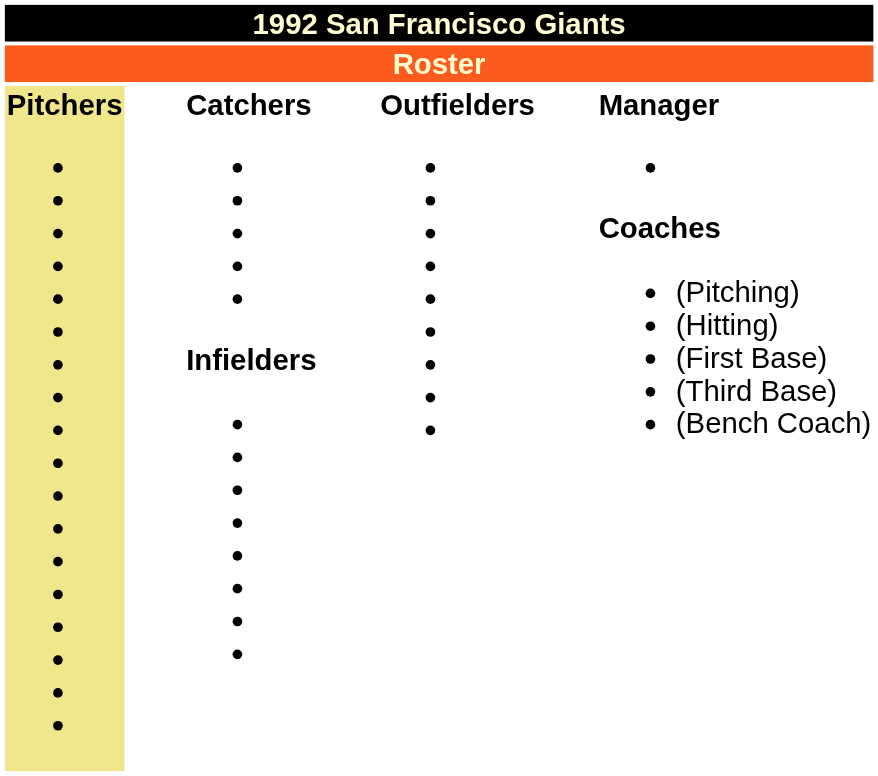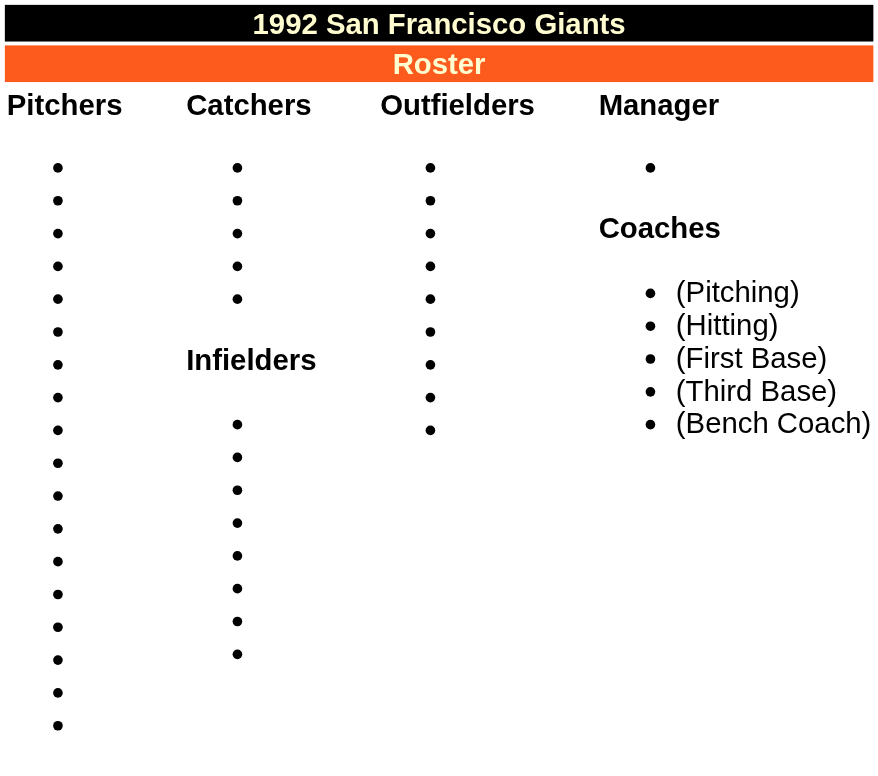(65, 414) khaki background -> (65, 414) no background
